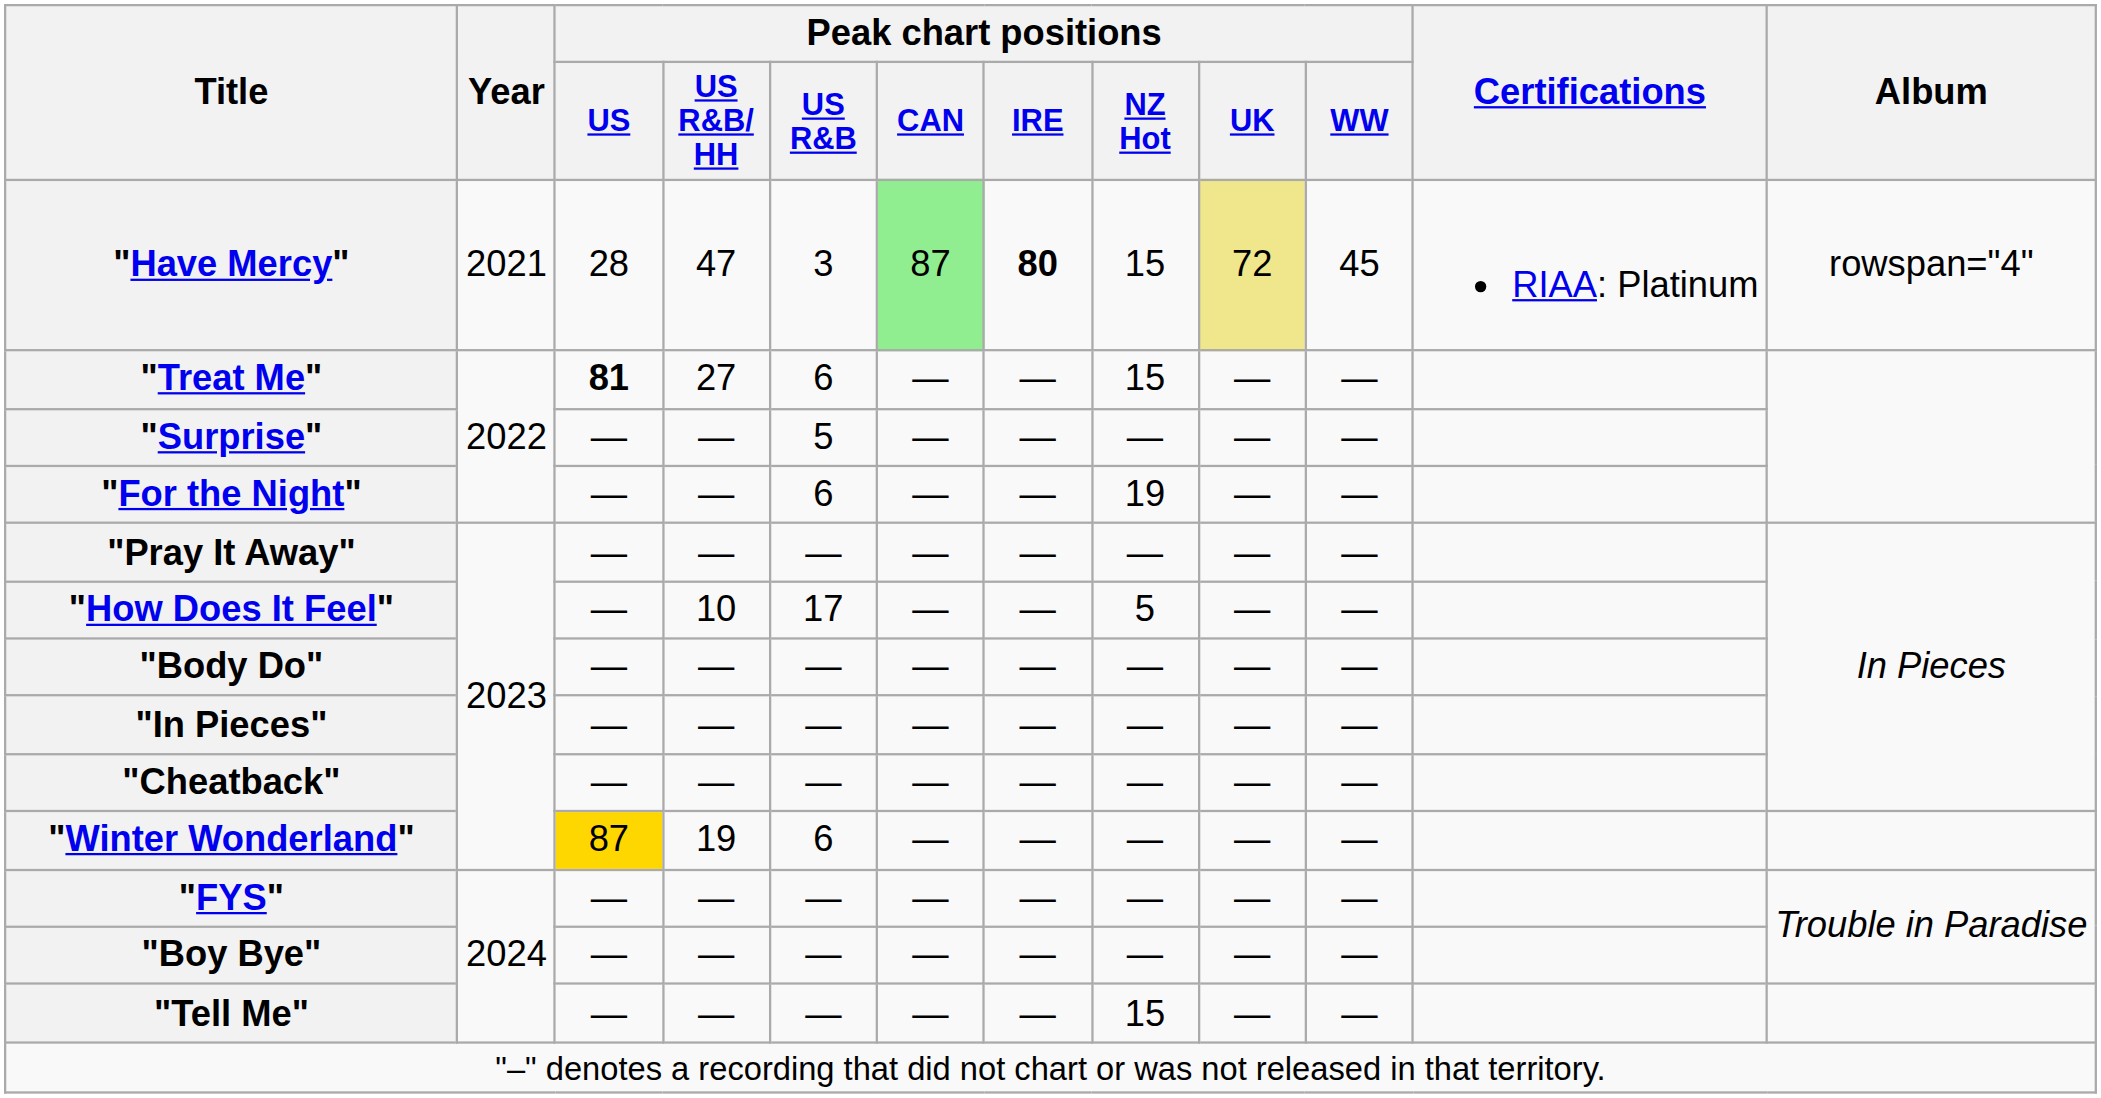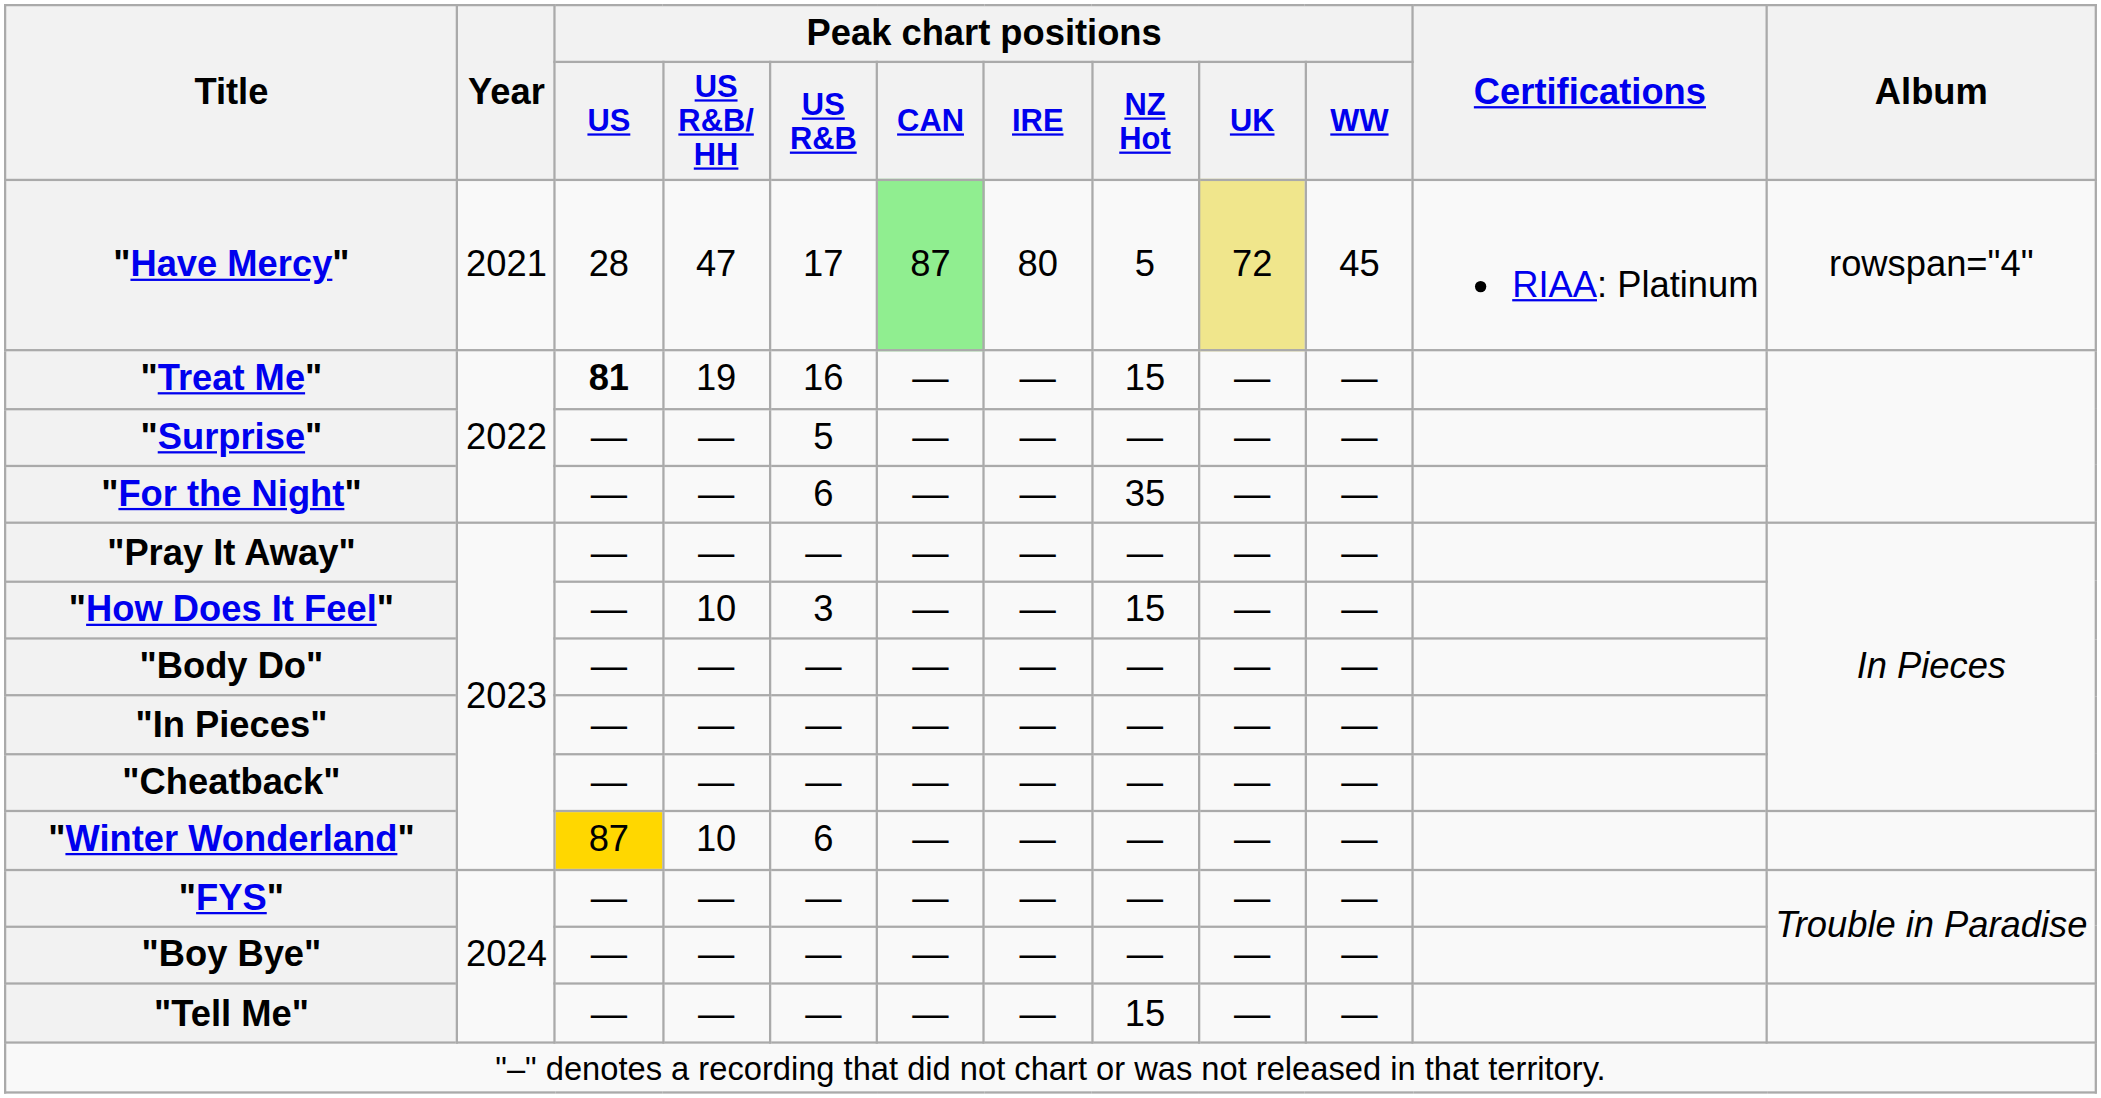(823, 264) 3 -> (823, 264) 17
(1038, 264) bold -> (1038, 264) normal
(1145, 264) 15 -> (1145, 264) 5
(716, 378) 27 -> (716, 378) 19
(823, 378) 6 -> (823, 378) 16
(1145, 493) 19 -> (1145, 493) 35
(823, 609) 17 -> (823, 609) 3
(1145, 609) 5 -> (1145, 609) 15
(716, 839) 19 -> (716, 839) 10
